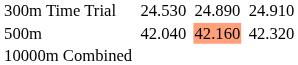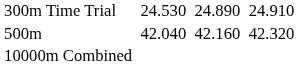(217, 33) lightsalmon background -> (217, 33) no background
